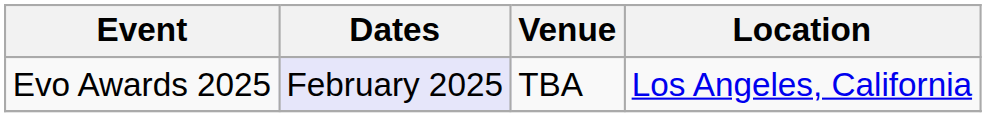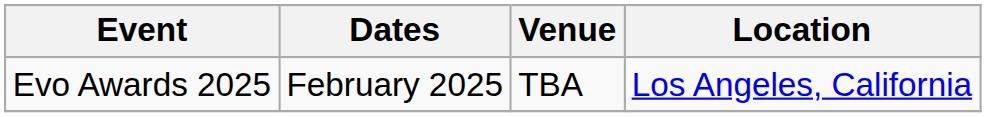(395, 83) lavender background -> (395, 83) no background
